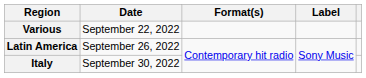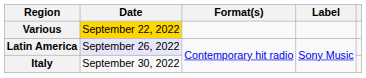(131, 30) no background -> (131, 30) gold background
(131, 47) no background -> (131, 47) lavender background
